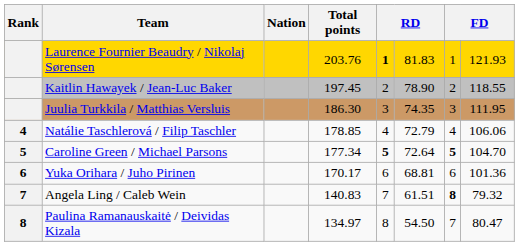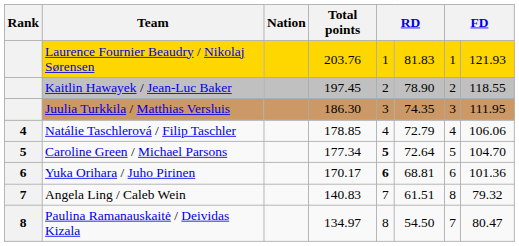(385, 59) bold -> (385, 59) normal
(453, 151) bold -> (453, 151) normal
(385, 173) normal -> (385, 173) bold
(453, 194) bold -> (453, 194) normal
